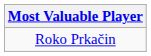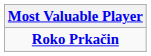(75, 39) normal -> (75, 39) bold
